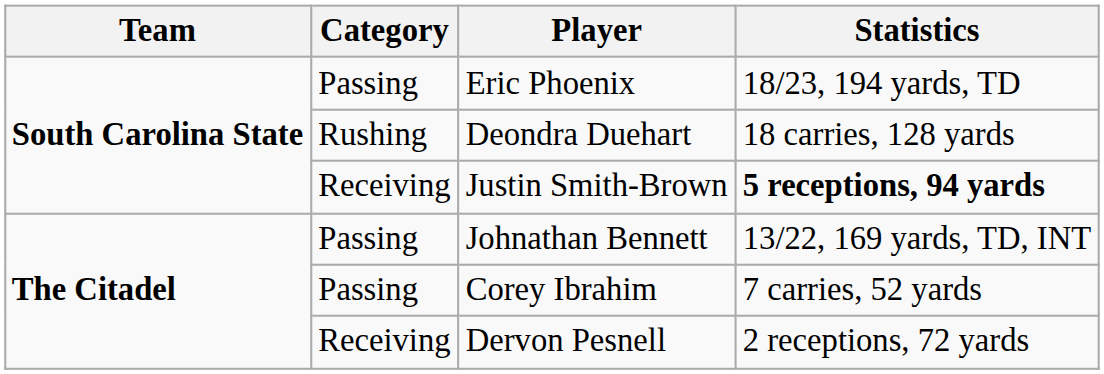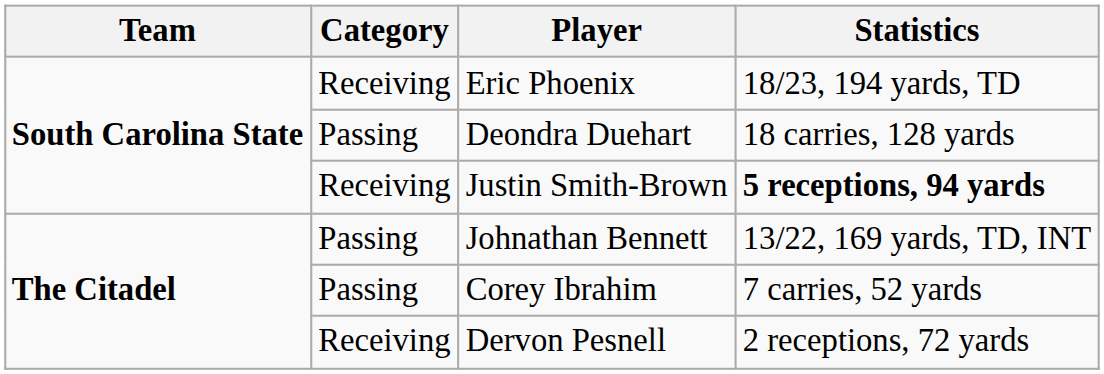(368, 82) Passing -> (384, 82) Receiving
(373, 134) Rushing -> (368, 134) Passing
